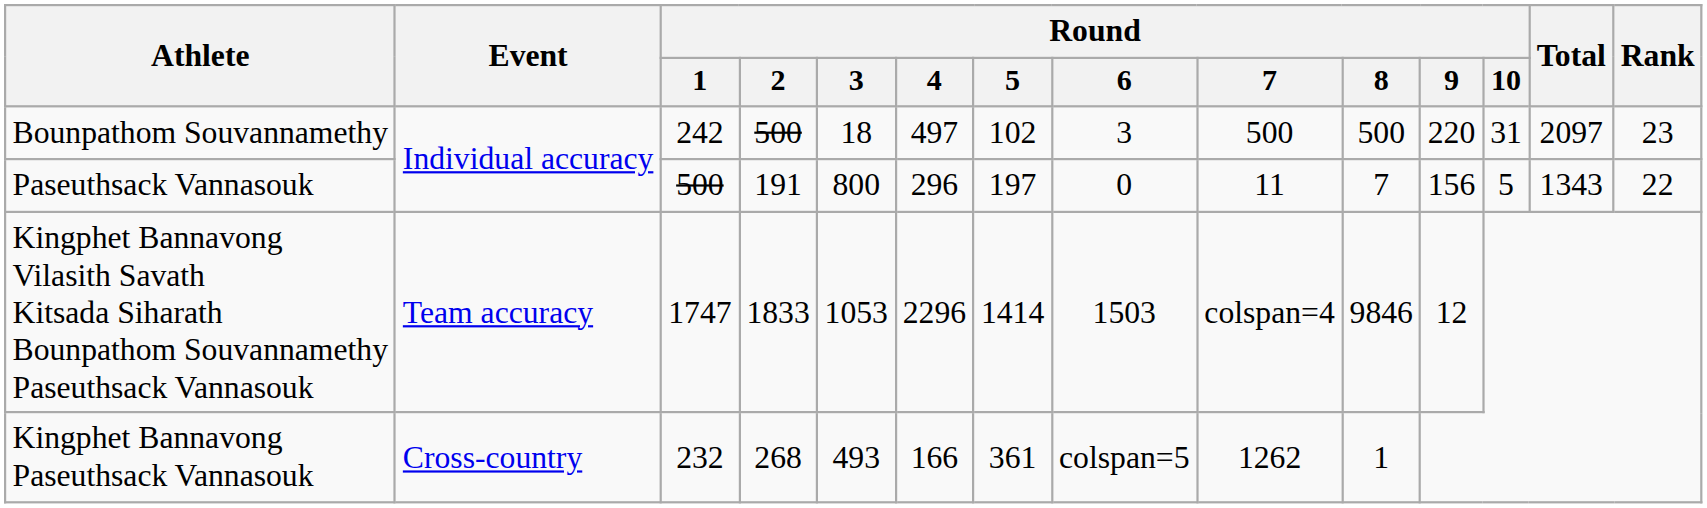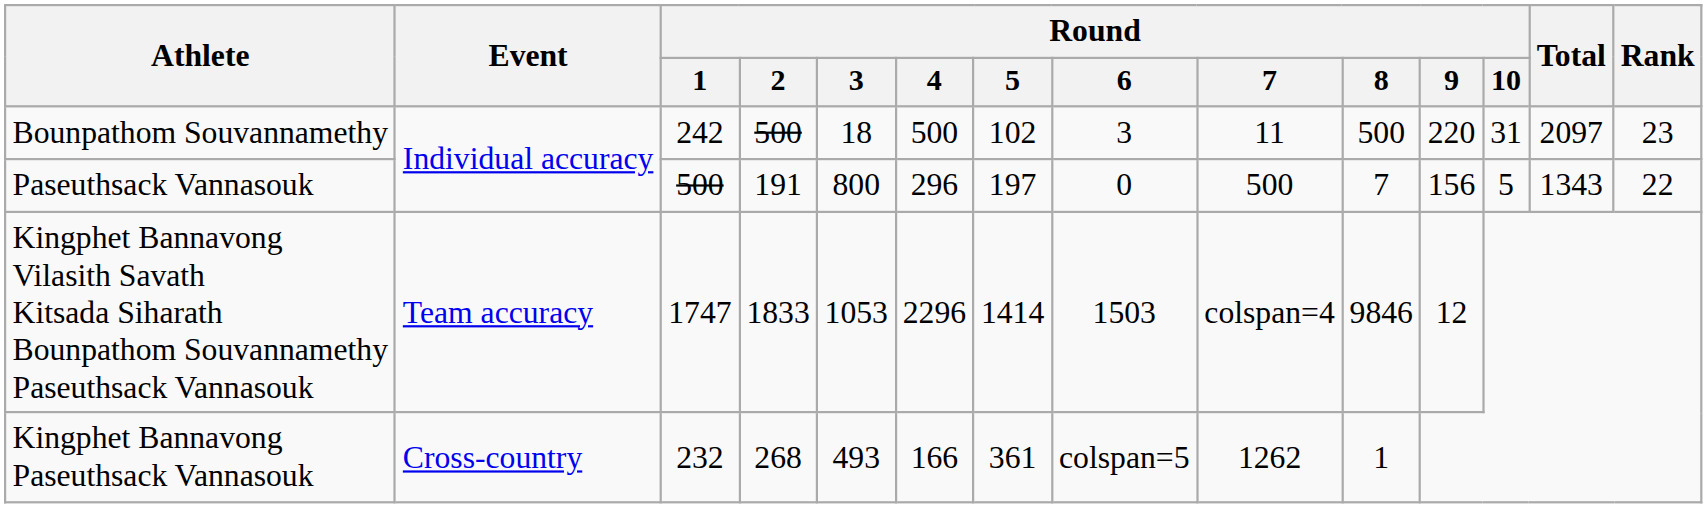(934, 132) 497 -> (934, 132) 500
(1270, 132) 500 -> (1270, 132) 11
(1270, 184) 11 -> (1270, 184) 500
